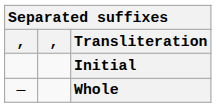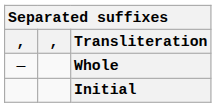rows swapped: (96, 90) <-> (105, 66)
